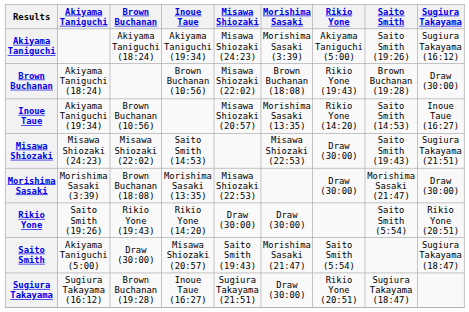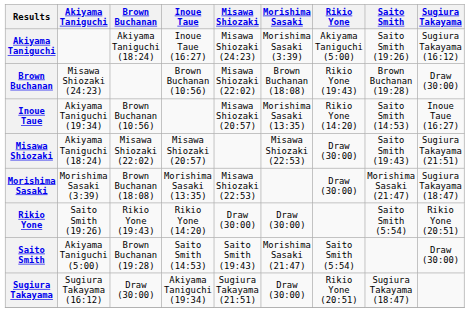(188, 46) Akiyama Taniguchi (19:34) -> (188, 46) Inoue Taue (16:27)
(84, 81) Akiyama Taniguchi (18:24) -> (84, 81) Misawa Shiozaki (24:23)
(84, 151) Misawa Shiozaki (24:23) -> (84, 151) Akiyama Taniguchi (18:24)
(188, 151) Saito Smith (14:53) -> (188, 151) Misawa Shiozaki (20:57)
(441, 186) Draw (30:00) -> (441, 186) Sugiura Takayama (18:47)
(136, 255) Draw (30:00) -> (136, 255) Brown Buchanan (19:28)
(188, 255) Misawa Shiozaki (20:57) -> (188, 255) Saito Smith (14:53)
(441, 255) Sugiura Takayama (18:47) -> (441, 255) Draw (30:00)
(136, 290) Brown Buchanan (19:28) -> (136, 290) Draw (30:00)
(188, 290) Inoue Taue (16:27) -> (188, 290) Akiyama Taniguchi (19:34)
